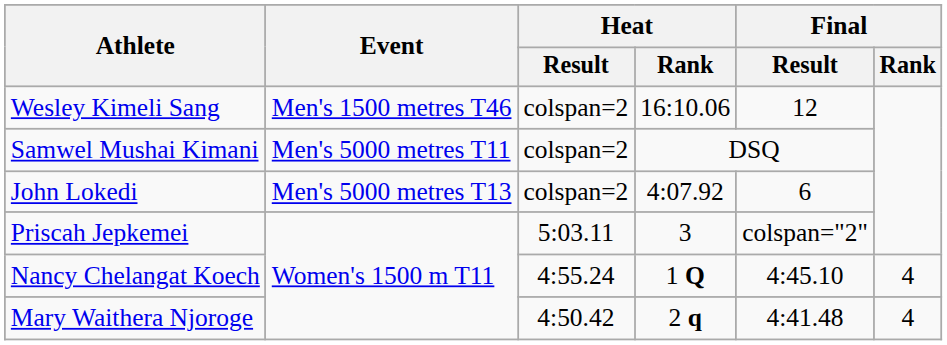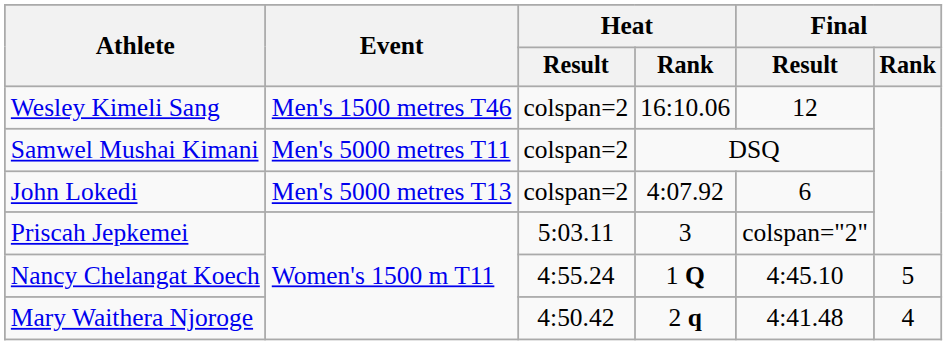(908, 275) 4 -> (908, 275) 5
